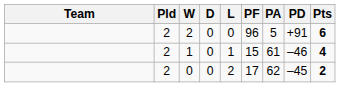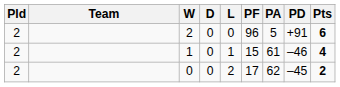columns swapped: (79, 14) <-> (167, 14)
